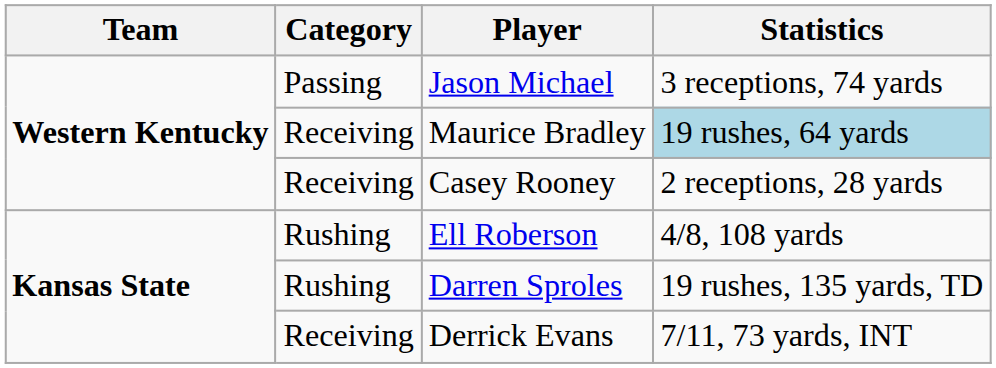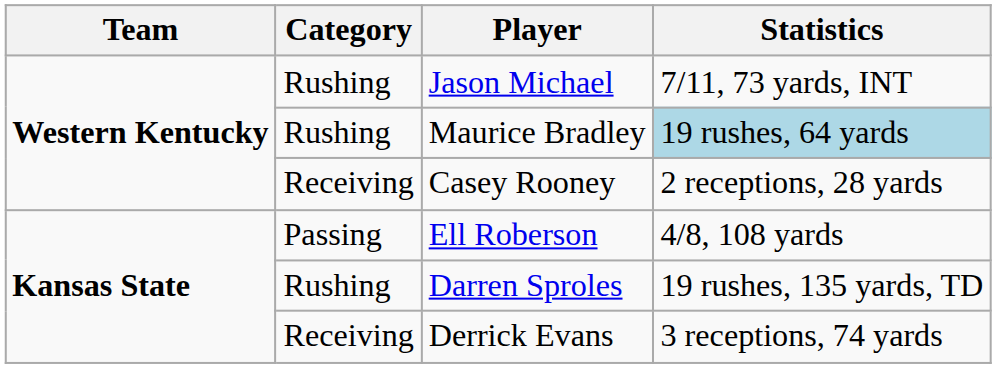(333, 81) Passing -> (337, 81) Rushing
(802, 81) 3 receptions, 74 yards -> (786, 81) 7/11, 73 yards, INT
(349, 132) Receiving -> (337, 132) Rushing
(337, 234) Rushing -> (333, 234) Passing
(786, 336) 7/11, 73 yards, INT -> (802, 336) 3 receptions, 74 yards
